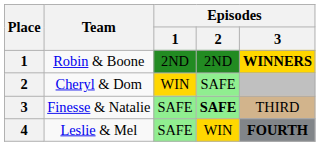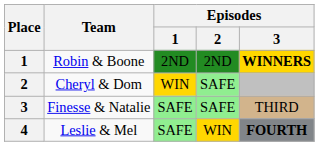(218, 107) bold -> (218, 107) normal
